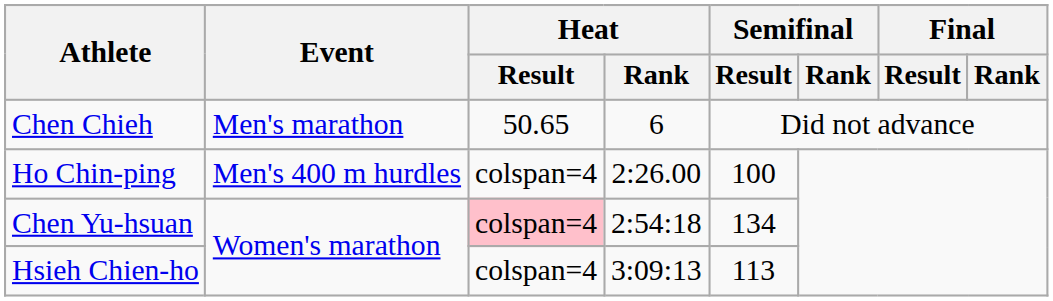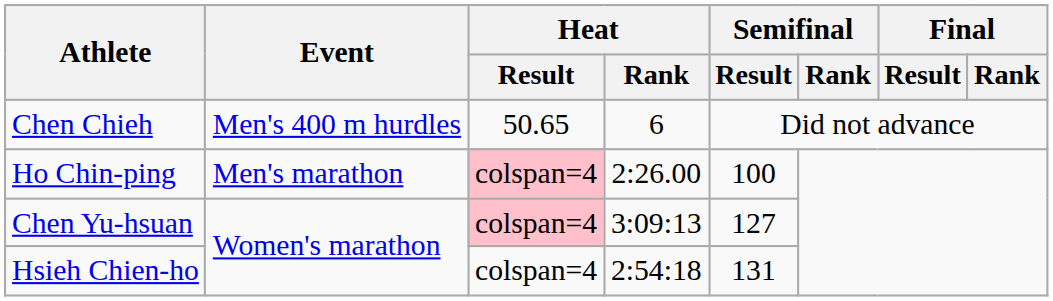(308, 124) Men's marathon -> (337, 124) Men's 400 m hurdles
(337, 173) Men's 400 m hurdles -> (308, 173) Men's marathon
(536, 173) no background -> (536, 173) pink background
(656, 222) 2:54:18 -> (656, 222) 3:09:13
(754, 222) 134 -> (754, 222) 127
(656, 271) 3:09:13 -> (656, 271) 2:54:18
(754, 271) 113 -> (754, 271) 131
